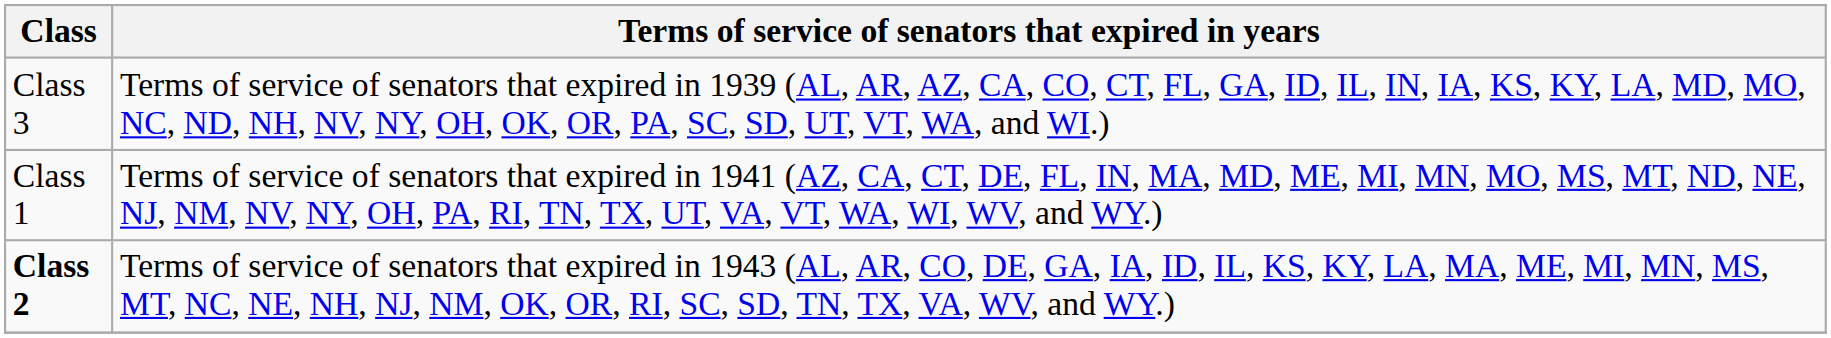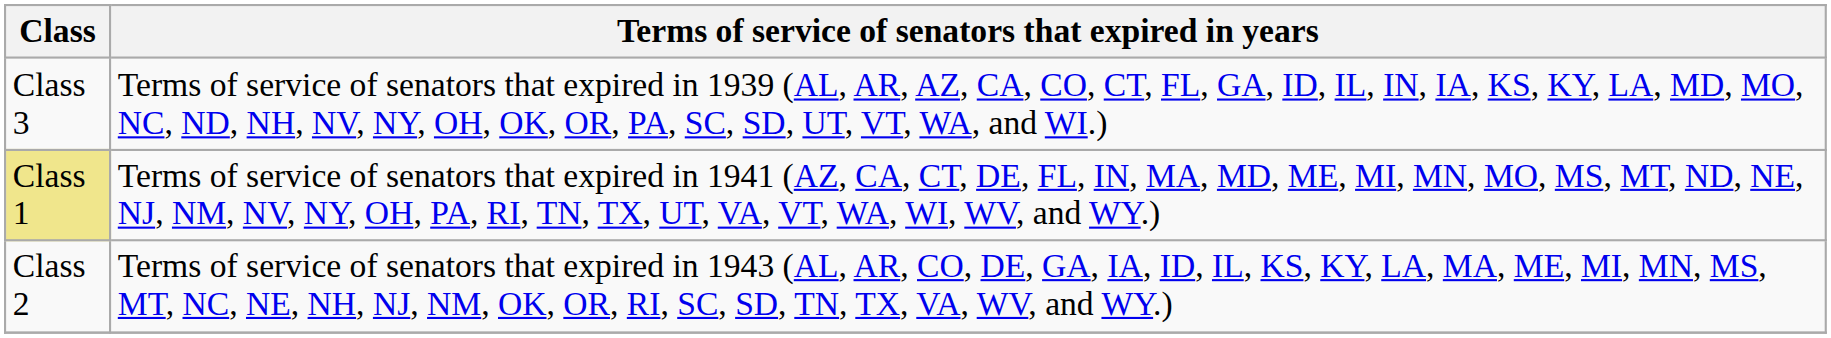(49, 194) no background -> (49, 194) khaki background
(51, 285) bold -> (49, 285) normal
